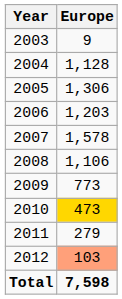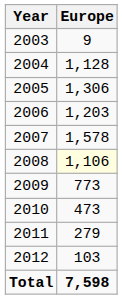(87, 162) no background -> (87, 162) lightyellow background
(87, 210) gold background -> (87, 210) no background
(87, 258) lightsalmon background -> (87, 258) no background
